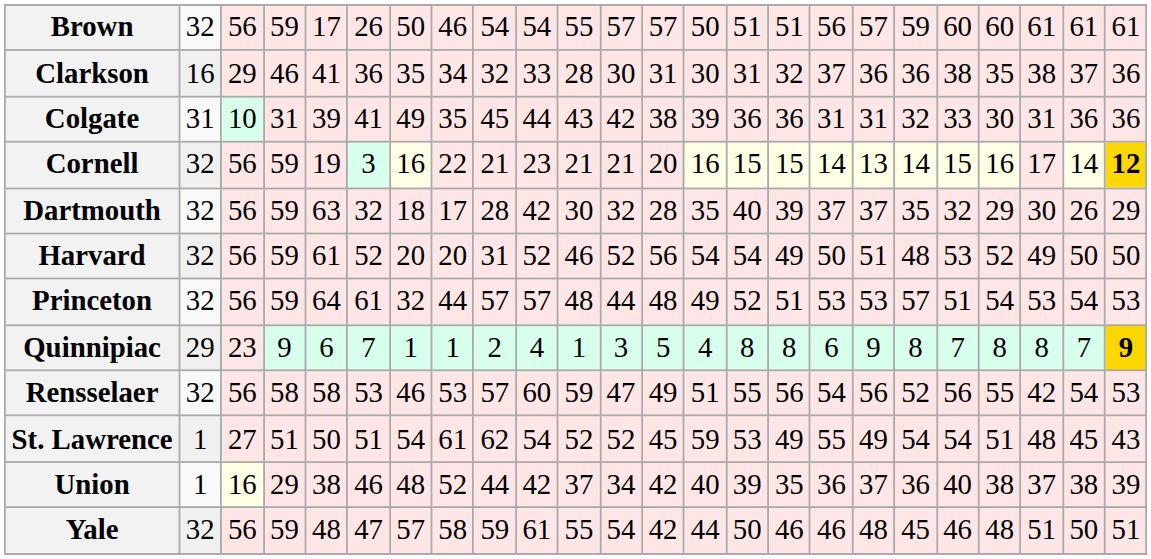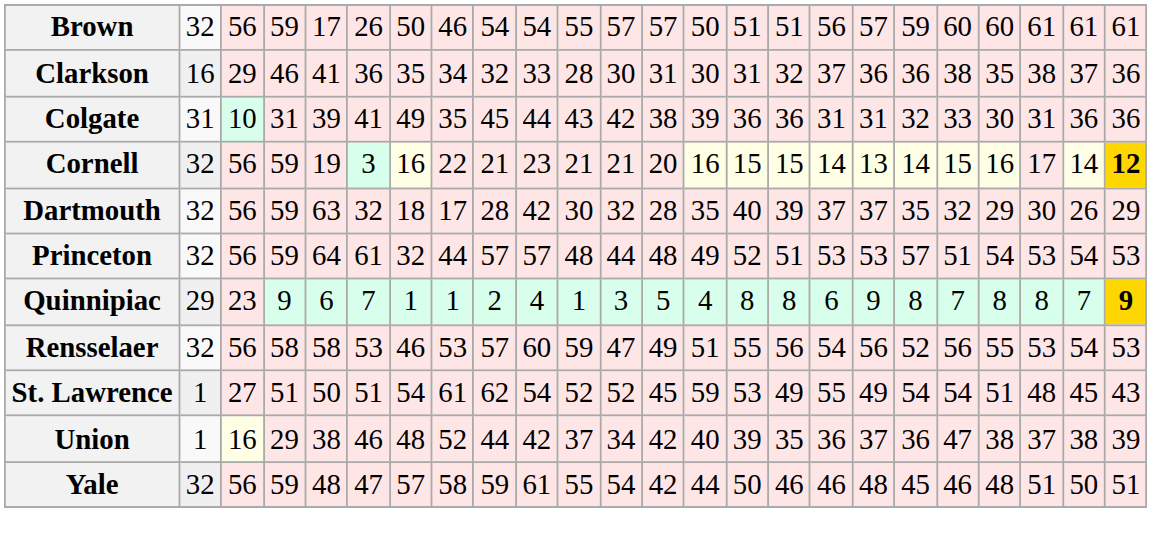- row: (92, 255)
(1042, 392) 42 -> (1042, 347) 53
(958, 484) 40 -> (958, 438) 47
